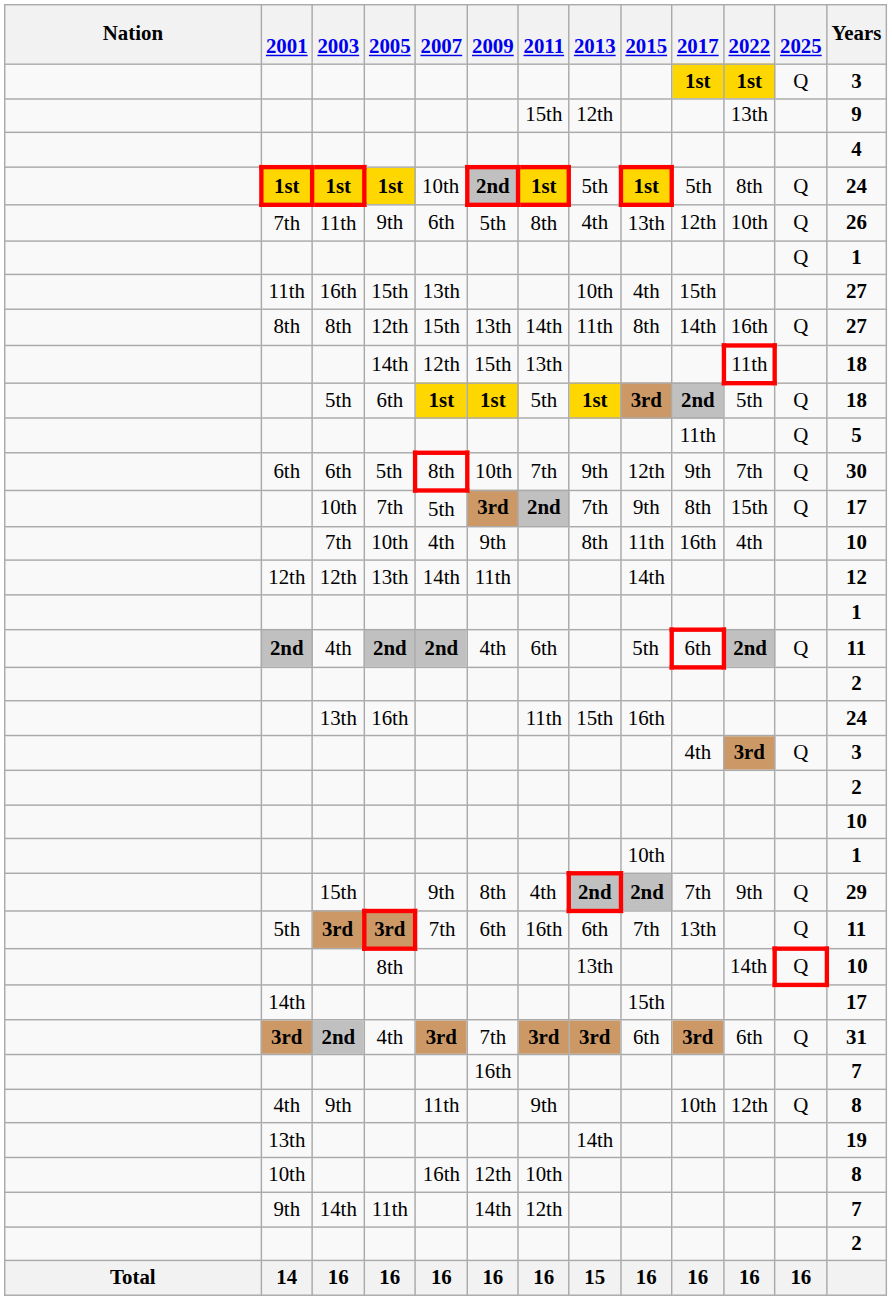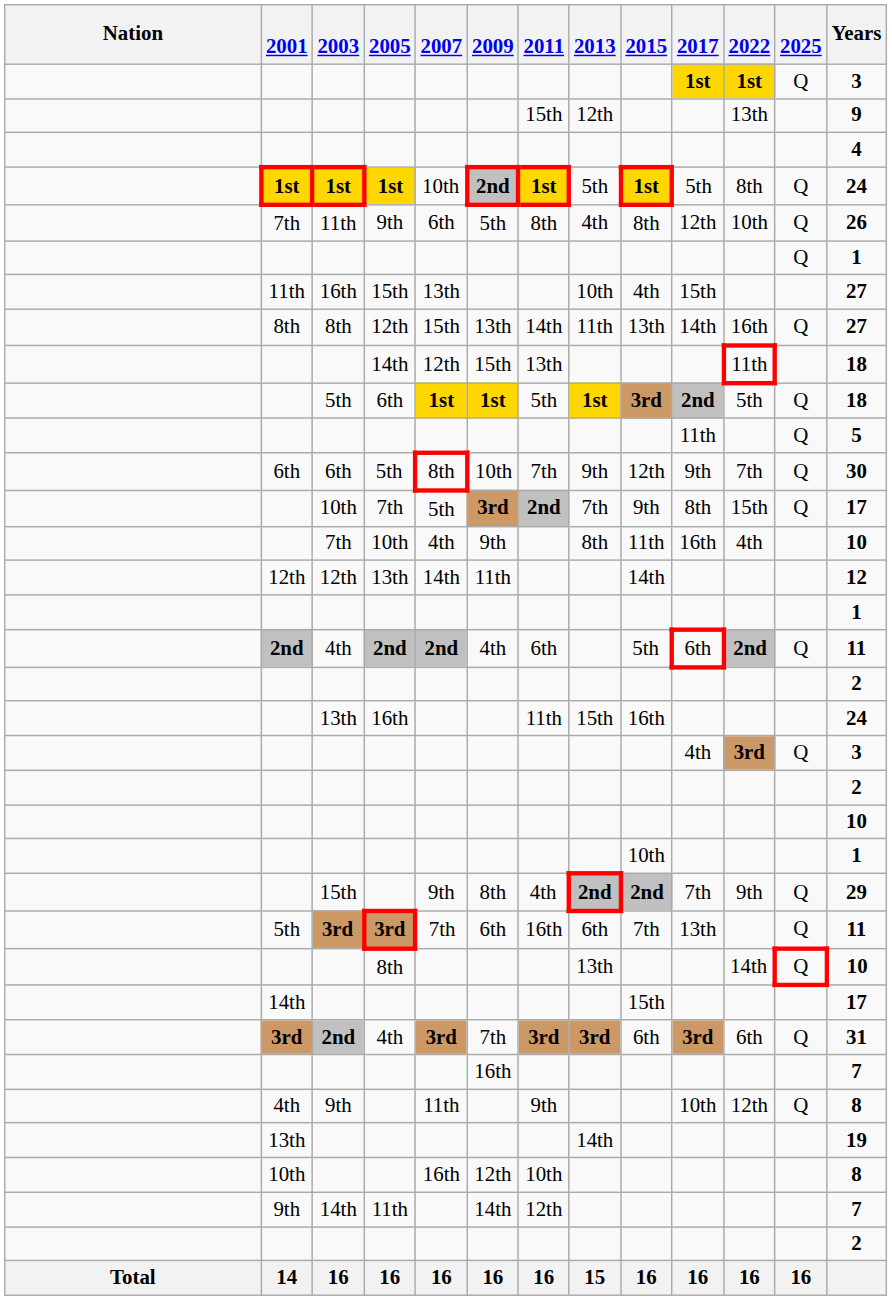(646, 223) 13th -> (646, 223) 8th
(646, 327) 8th -> (646, 327) 13th
